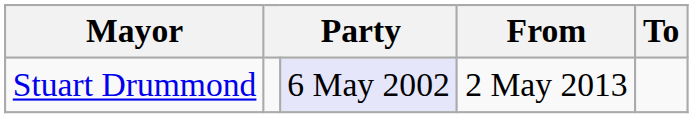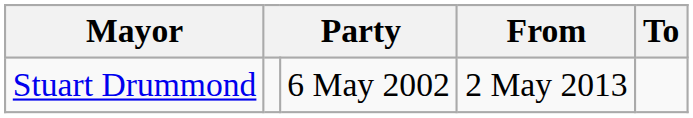(369, 84) lavender background -> (369, 84) no background
